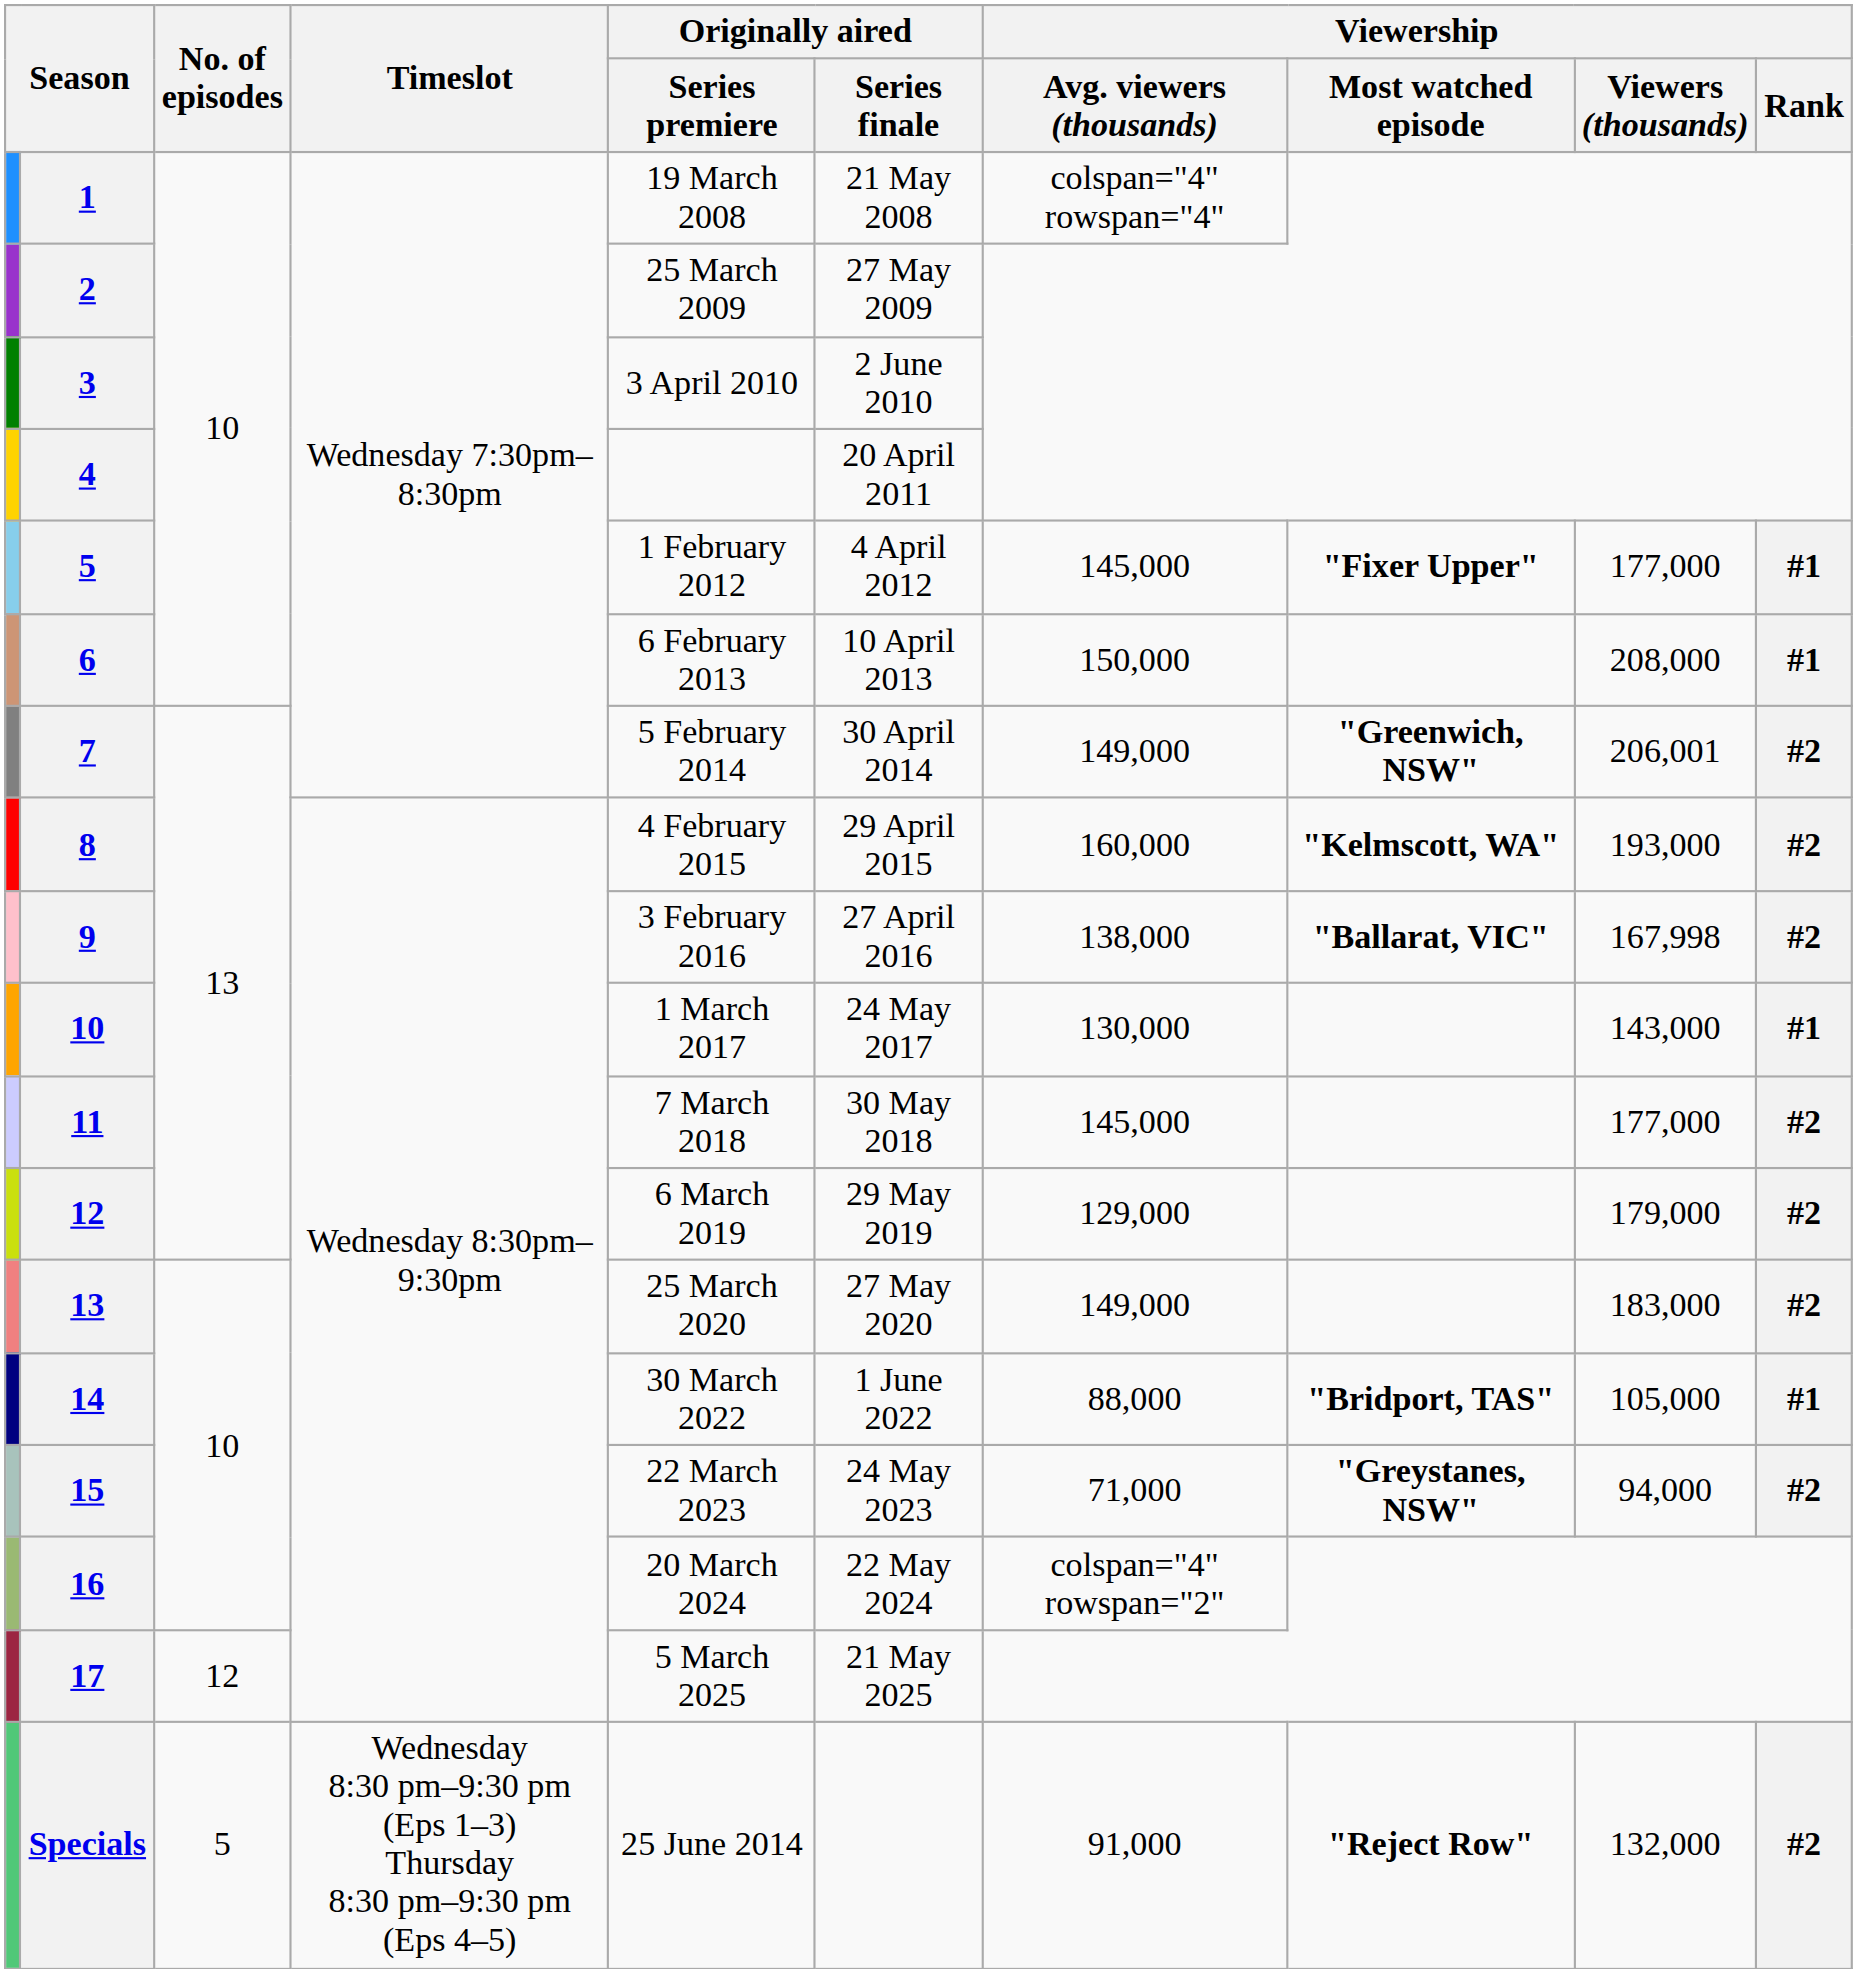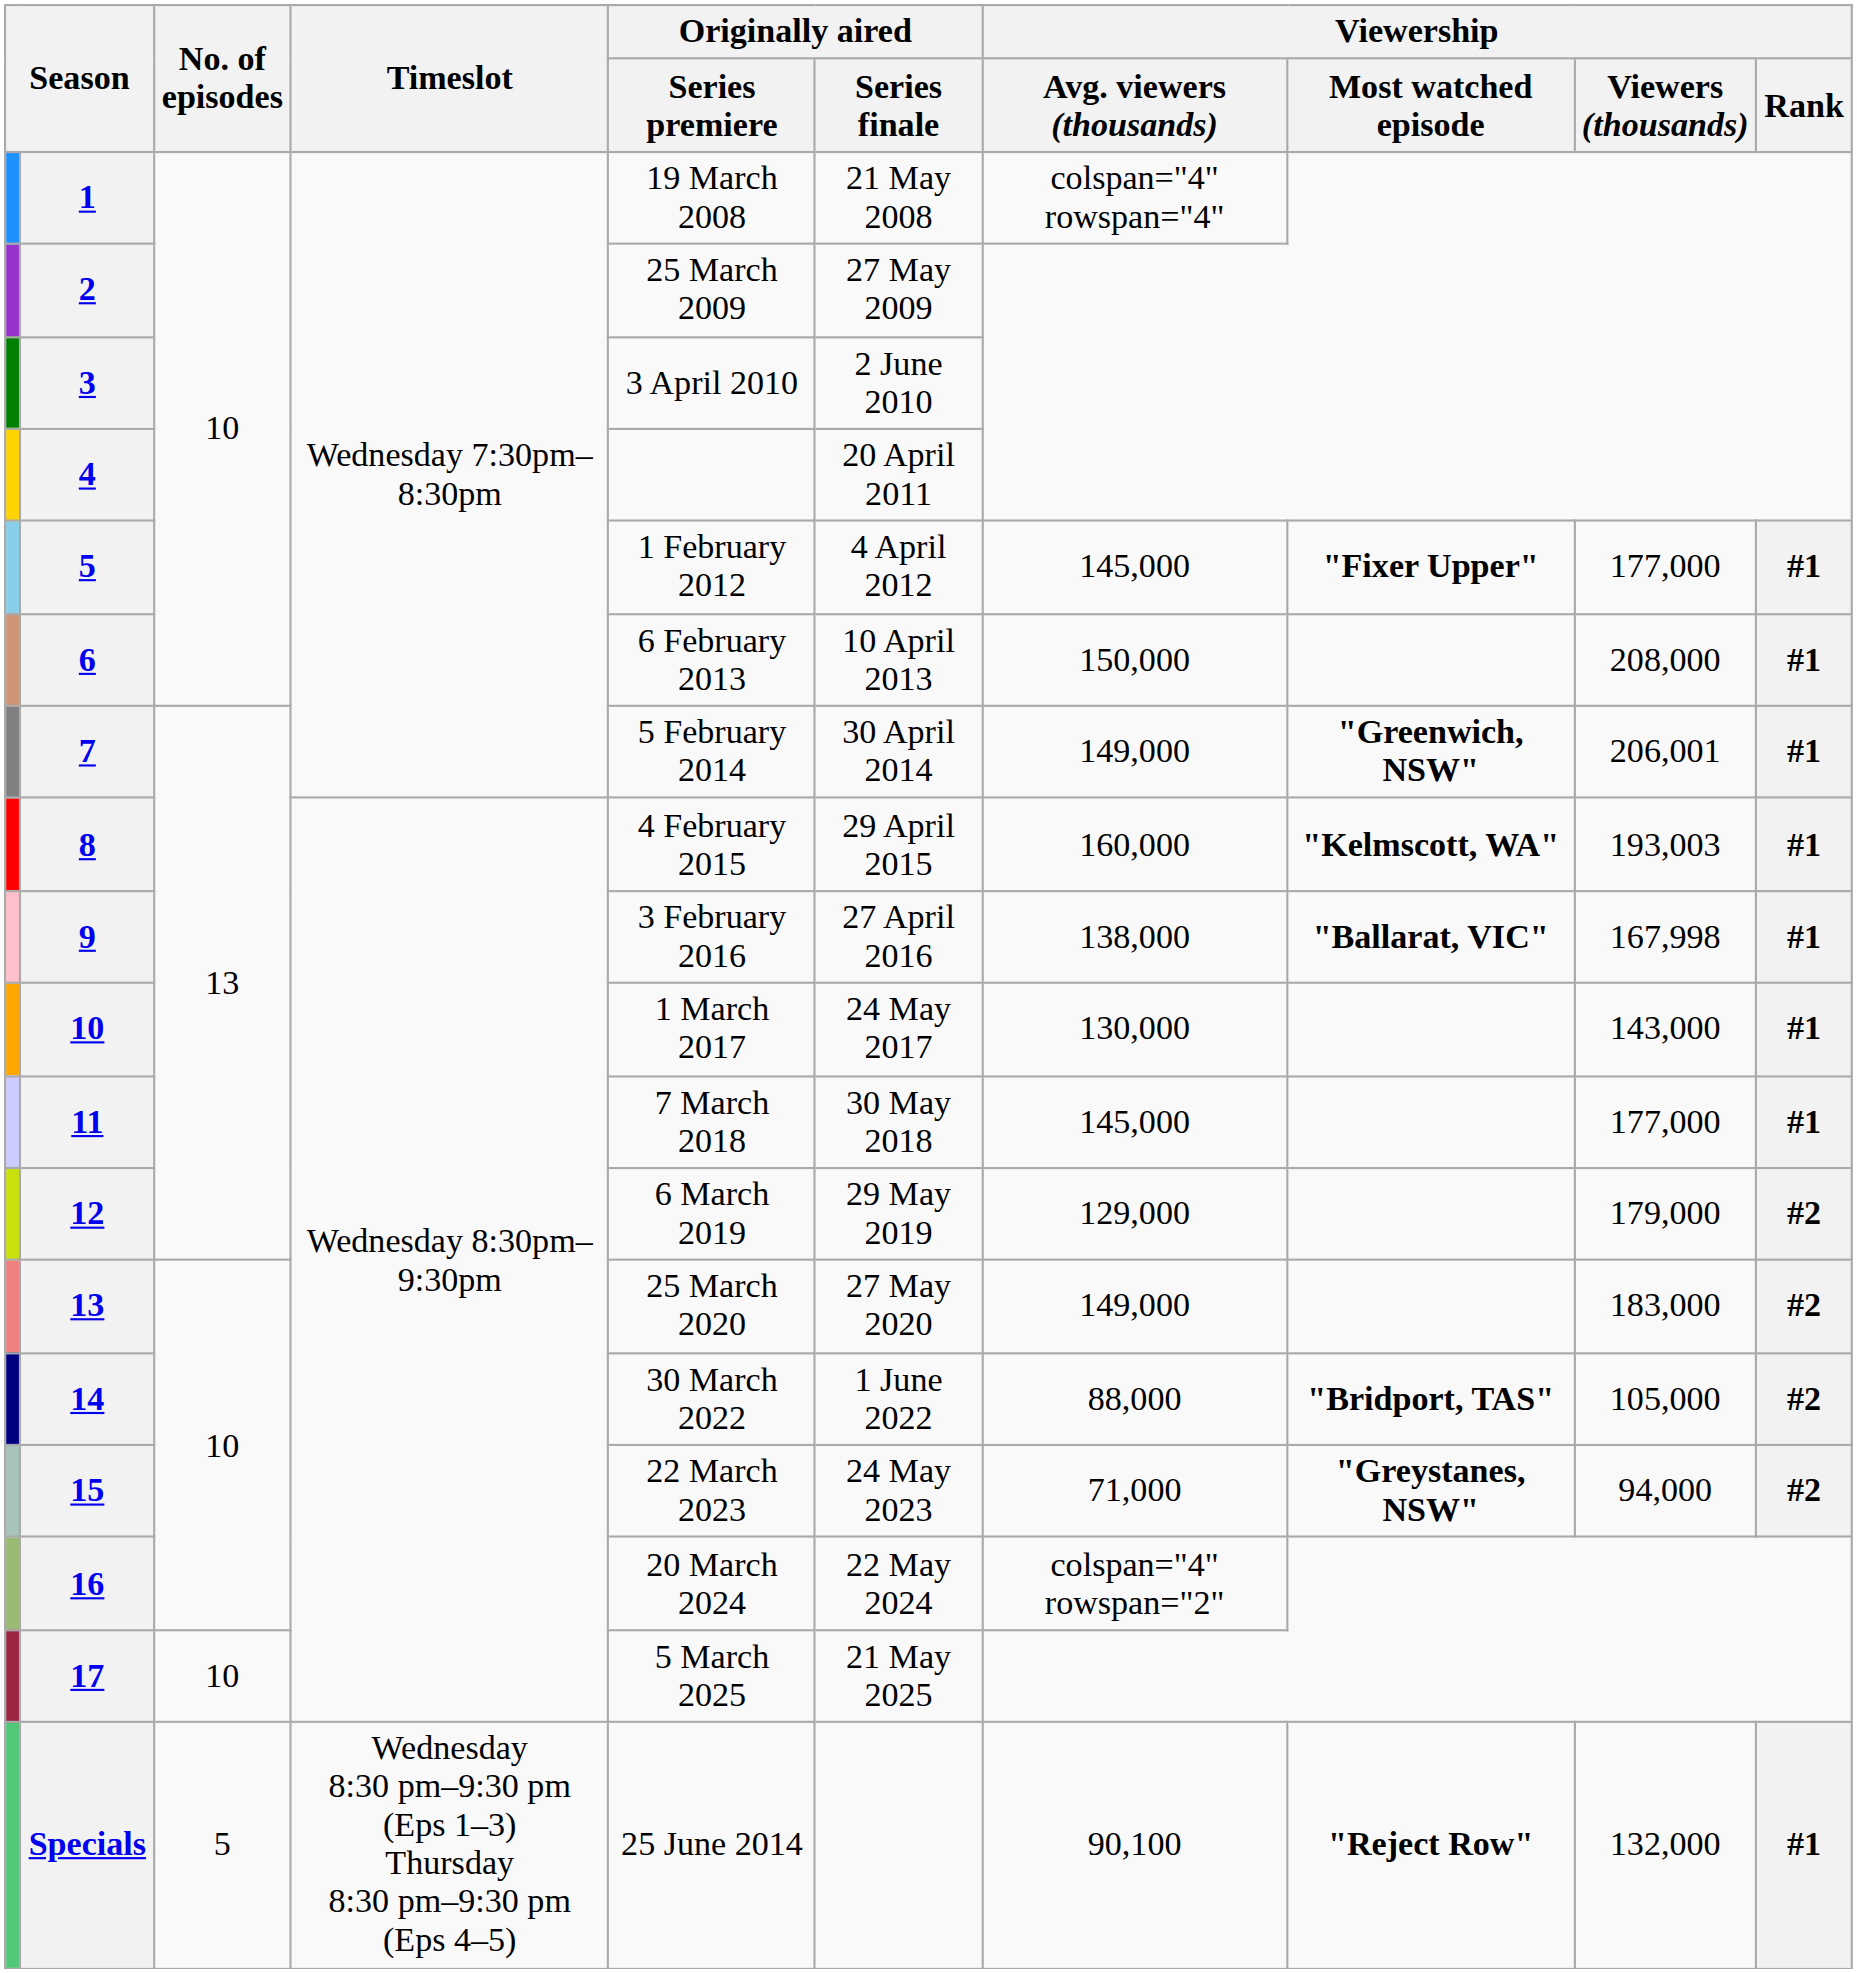(1804, 751) #2 -> (1804, 751) #1
(1665, 843) 193,000 -> (1665, 843) 193,003
(1804, 843) #2 -> (1804, 843) #1
(1804, 936) #2 -> (1804, 936) #1
(1804, 1121) #2 -> (1804, 1121) #1
(1804, 1398) #1 -> (1804, 1398) #2
(222, 1675) 12 -> (222, 1675) 10
(1135, 1844) 91,000 -> (1135, 1844) 90,100
(1804, 1844) #2 -> (1804, 1844) #1
